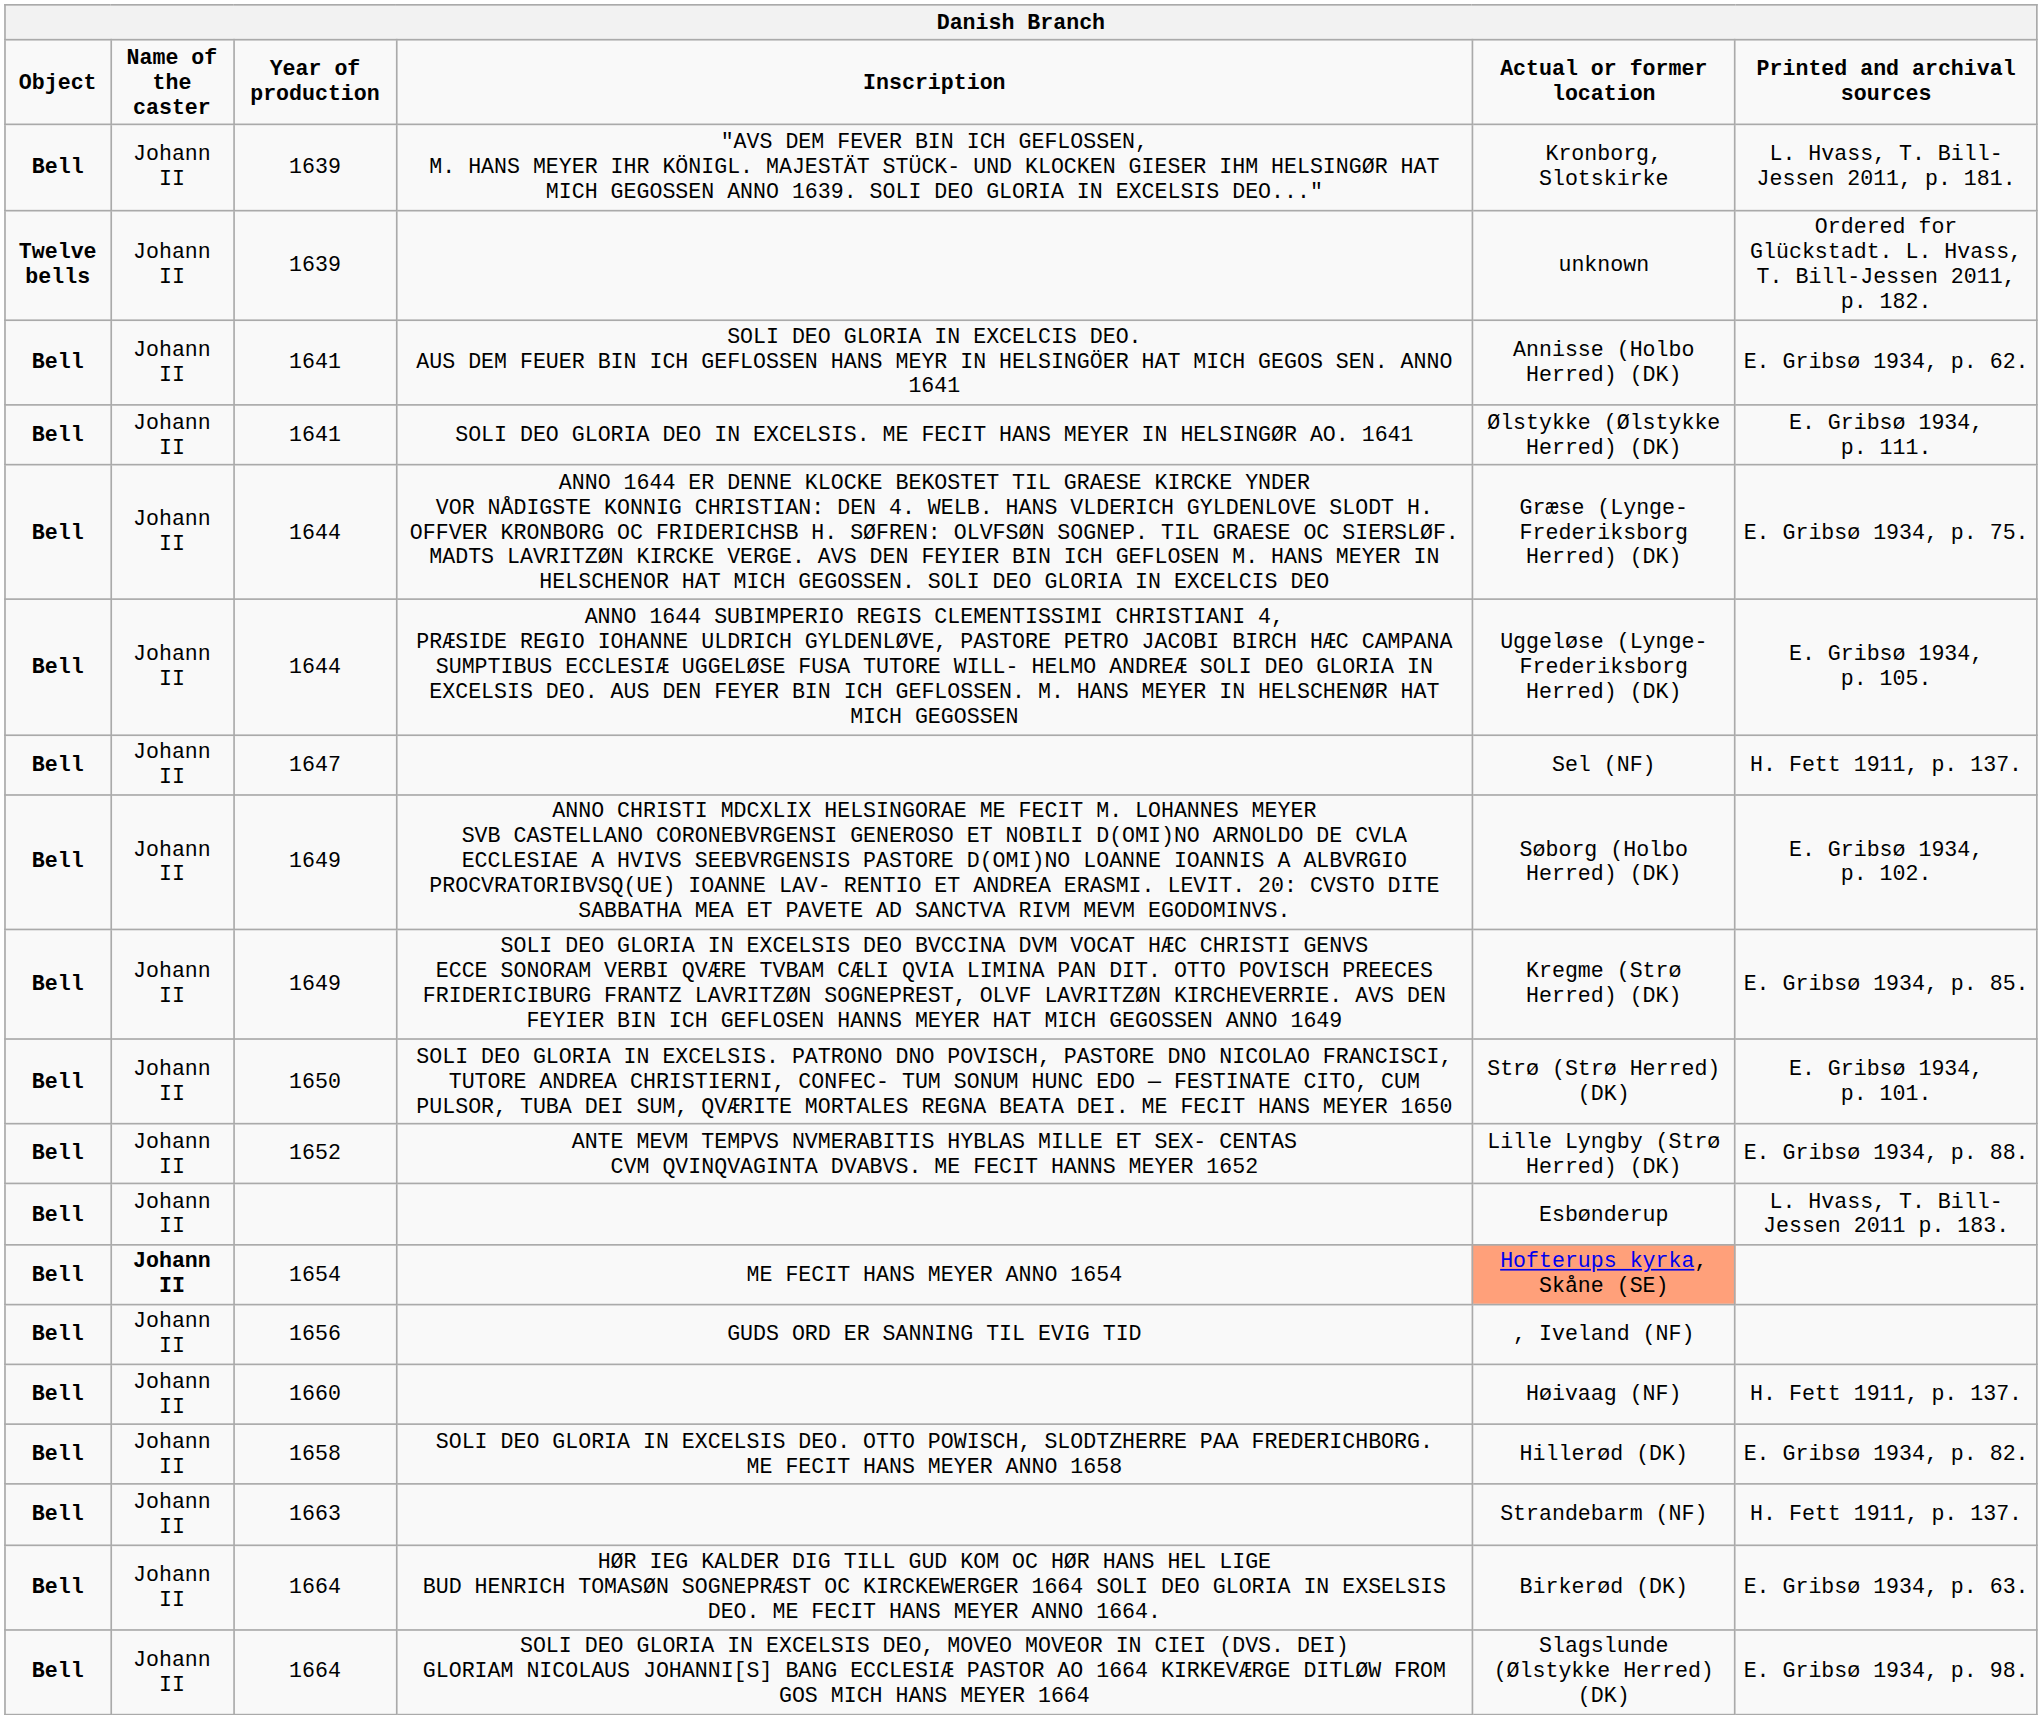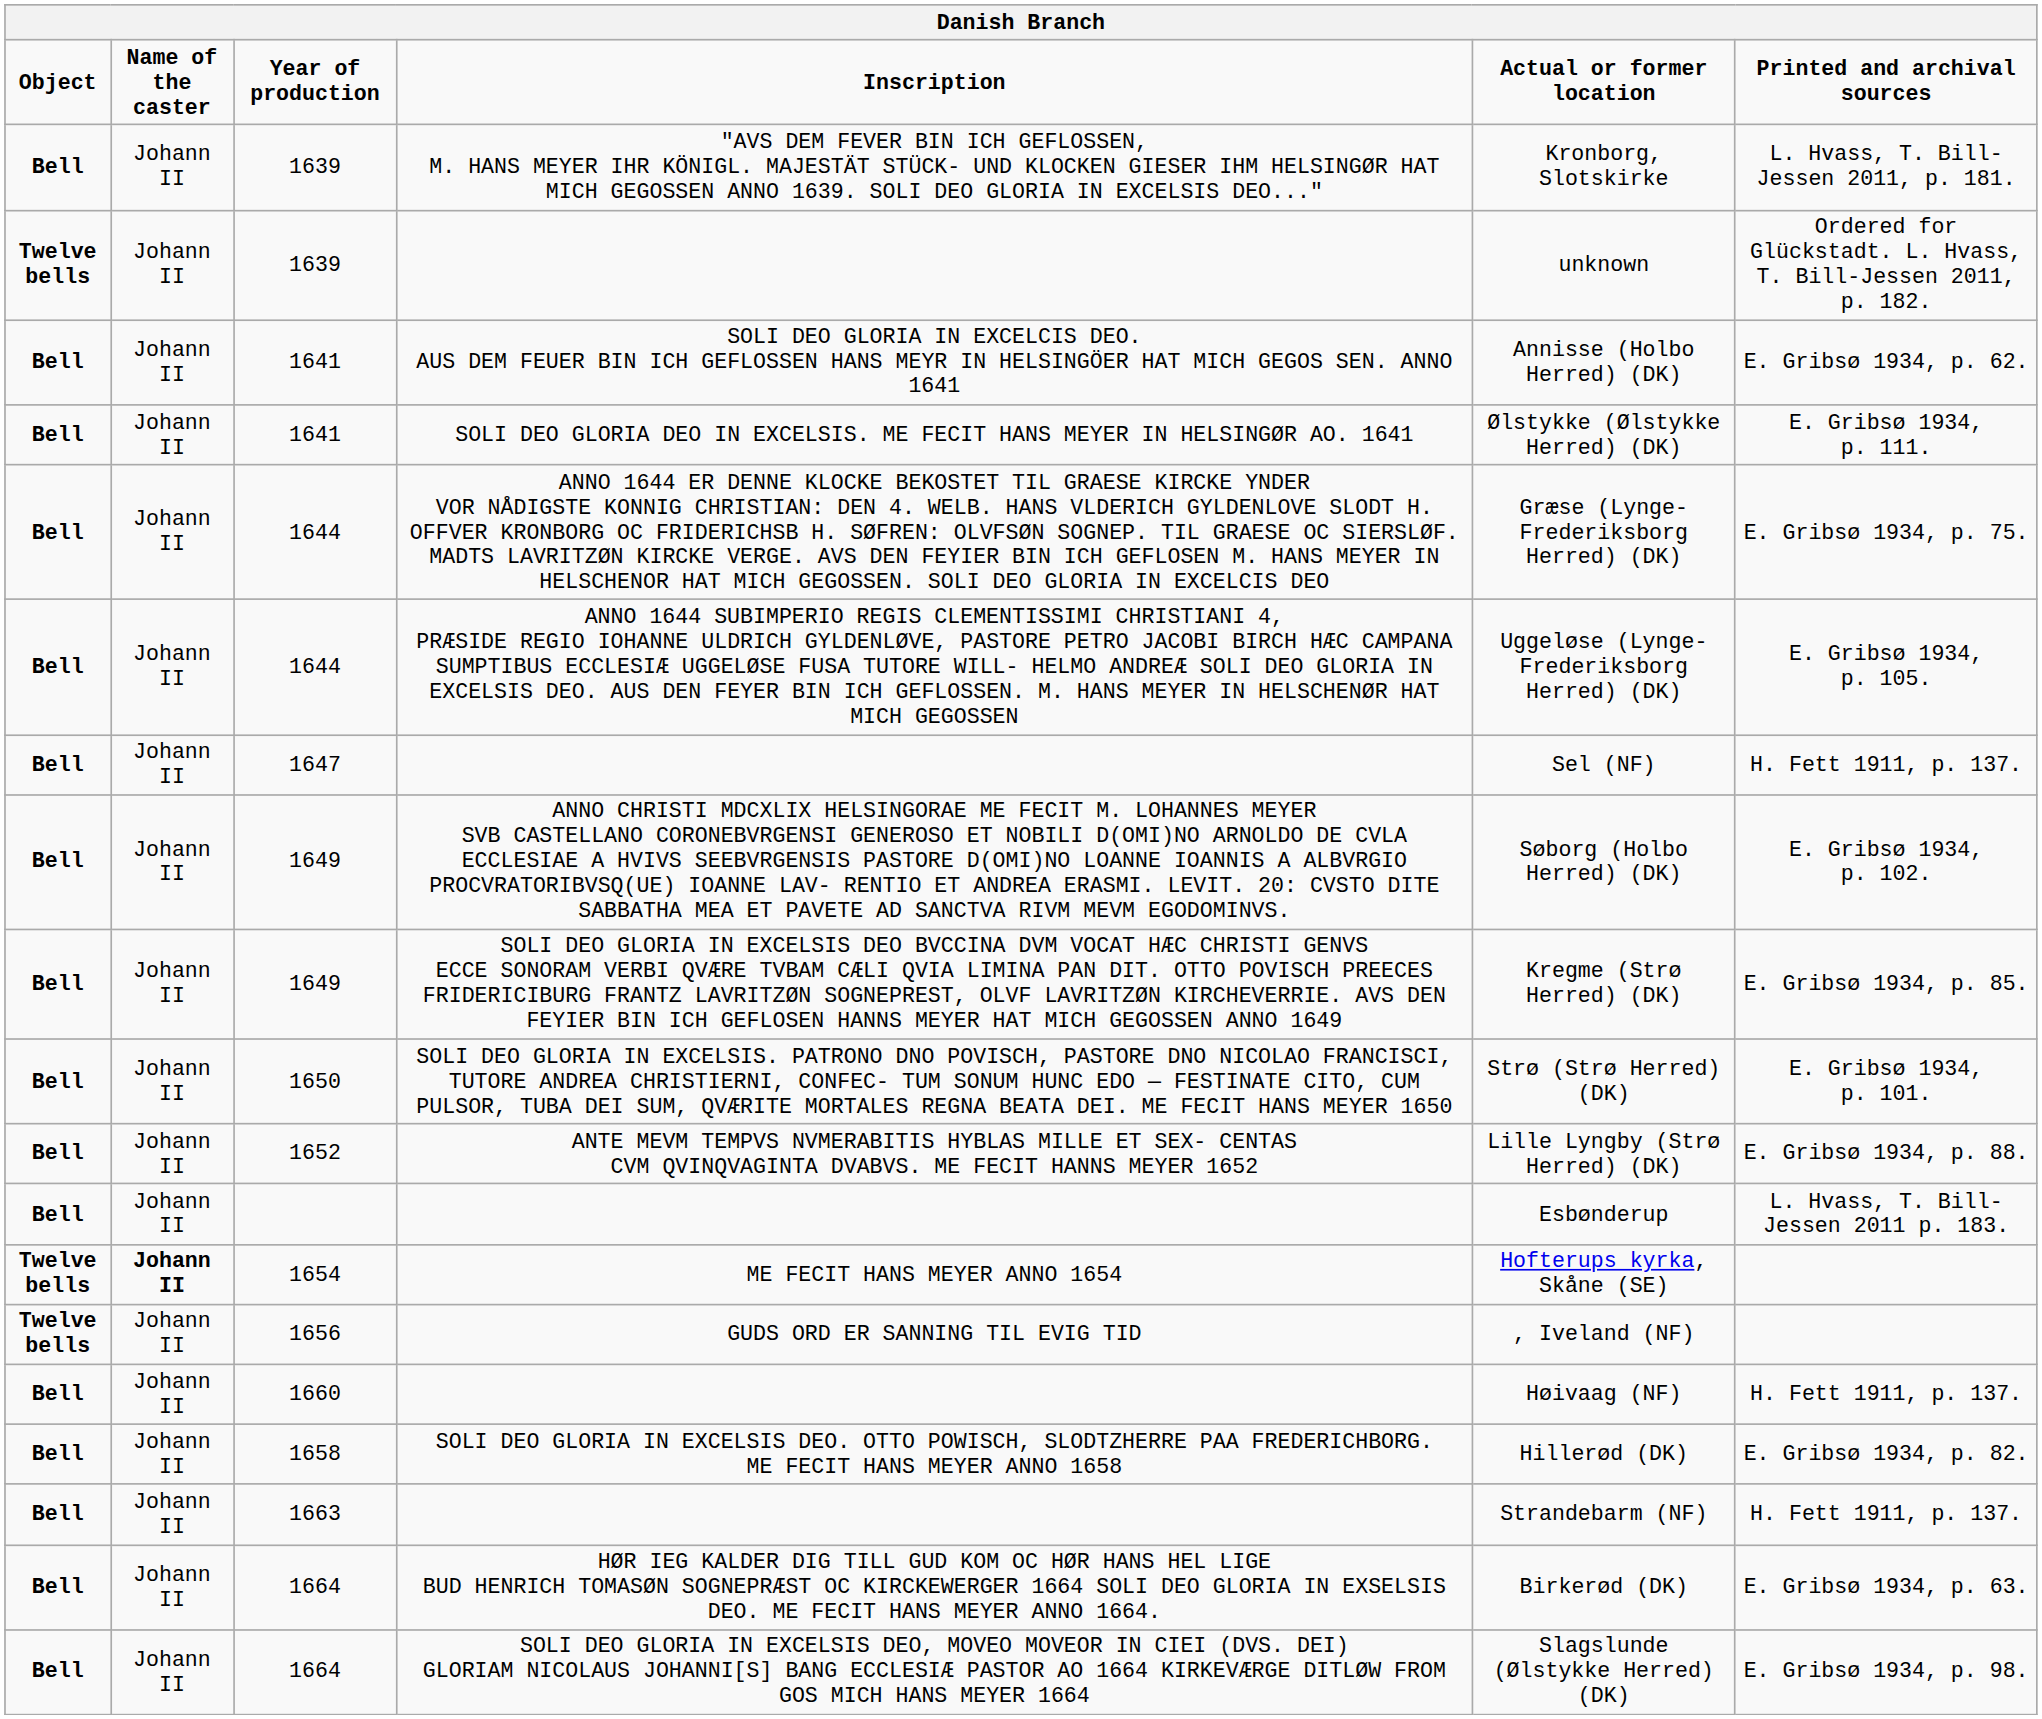(58, 1274) Bell -> (58, 1274) Twelve bells
(1604, 1274) lightsalmon background -> (1604, 1274) no background
(58, 1334) Bell -> (58, 1334) Twelve bells
